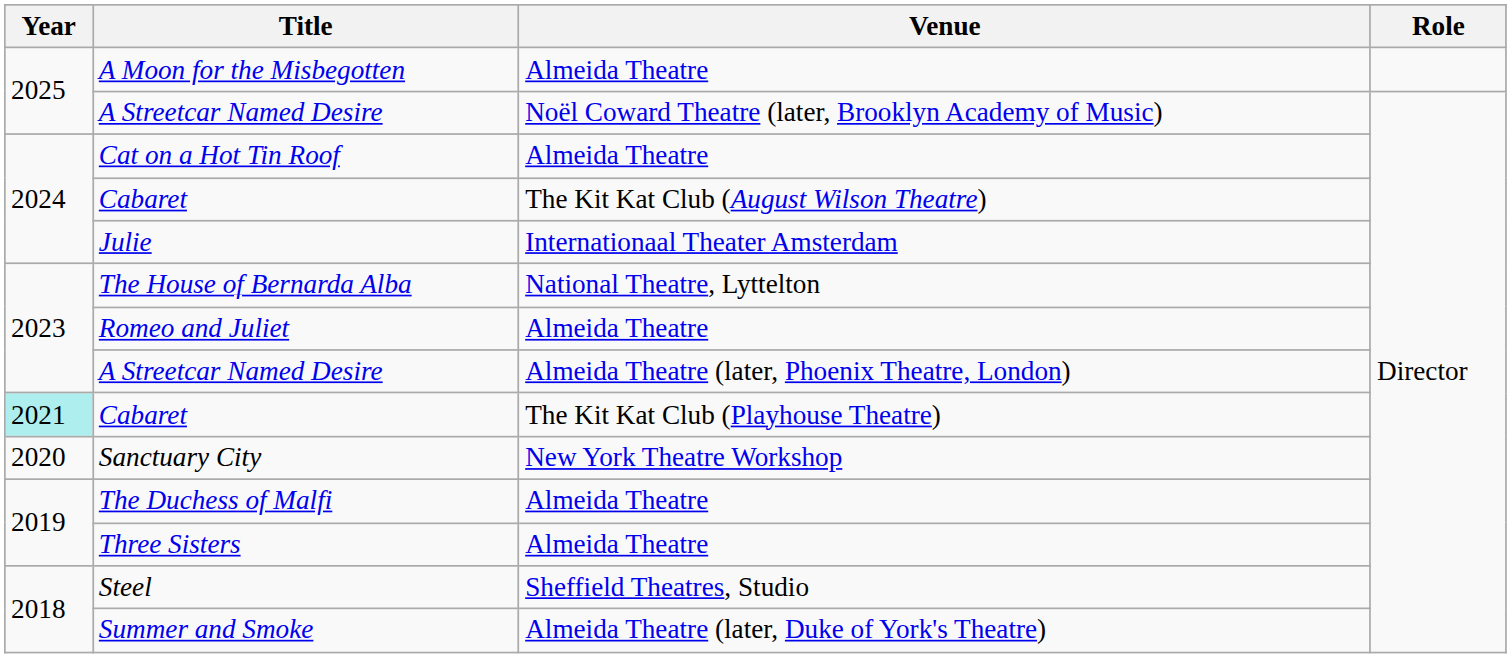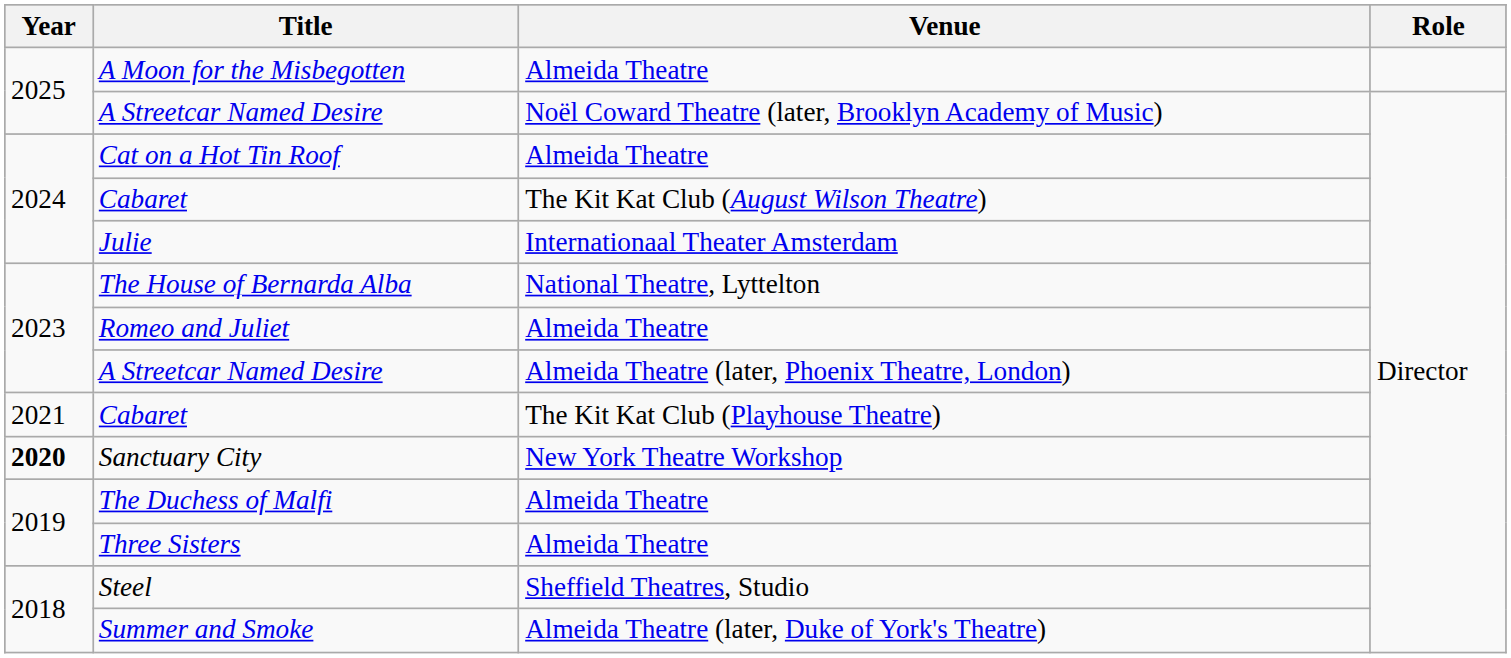(38, 414) paleturquoise background -> (38, 414) no background
(38, 457) normal -> (38, 457) bold
